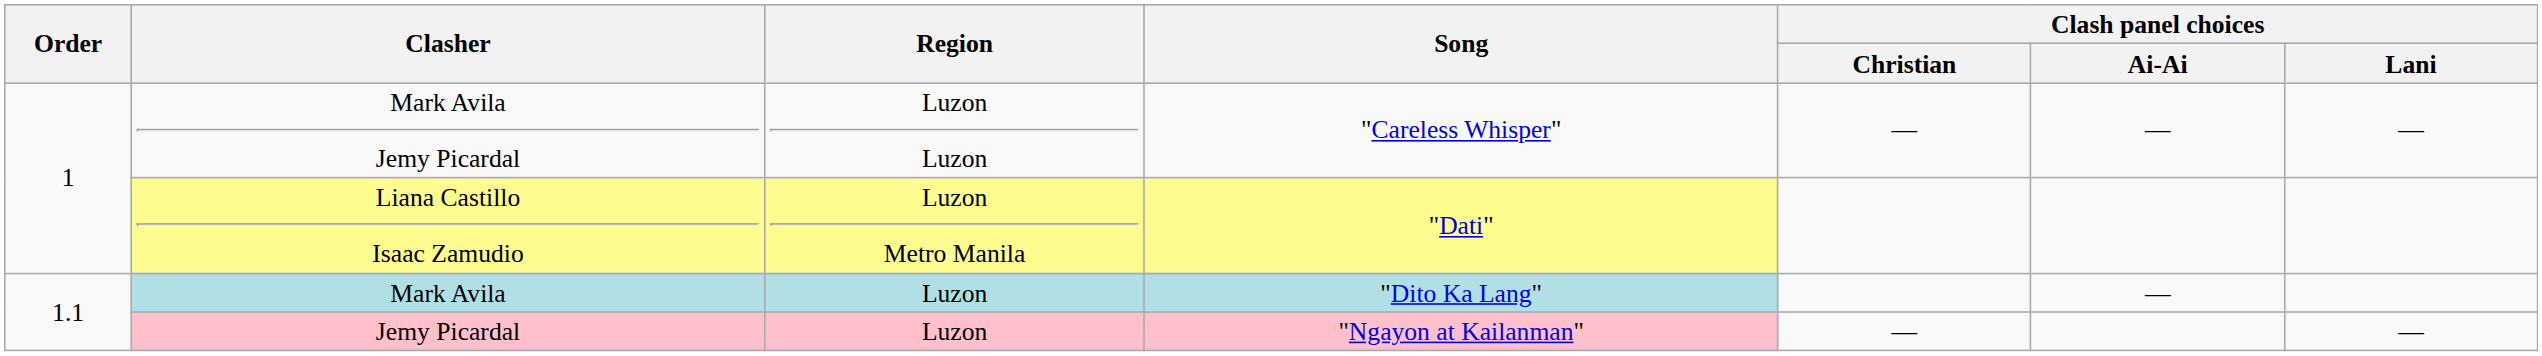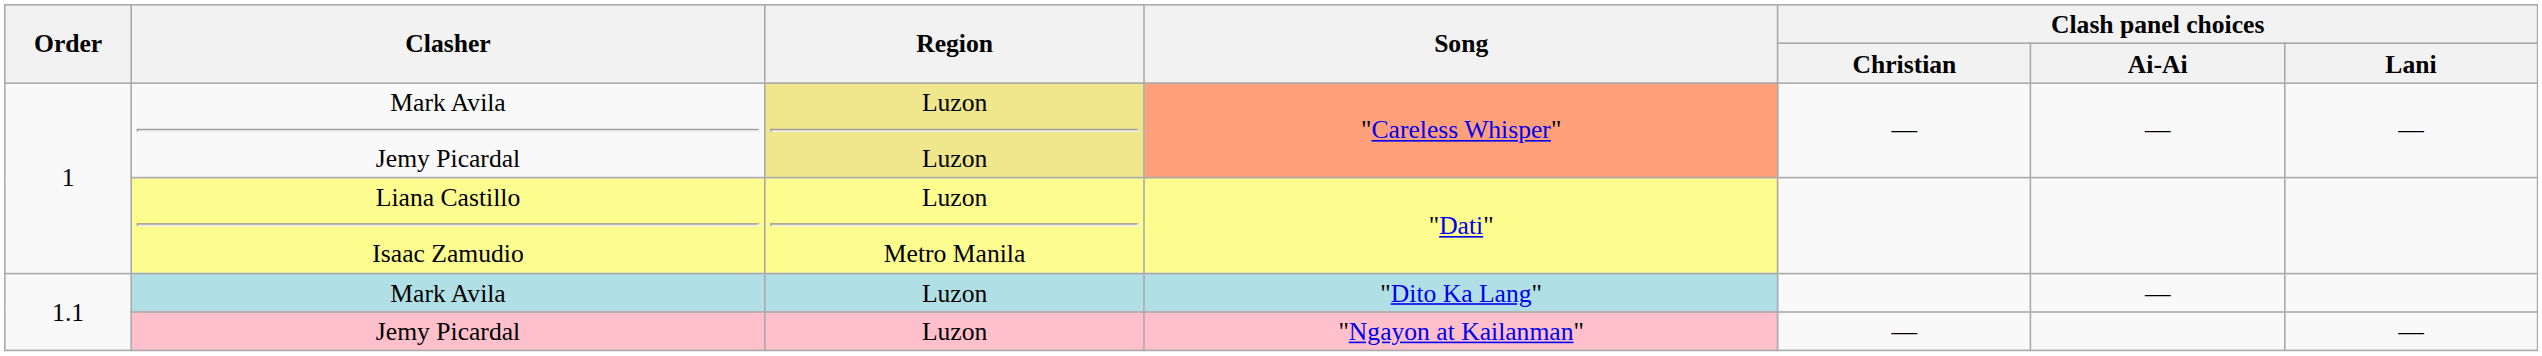(955, 130) no background -> (955, 130) khaki background
(1461, 130) no background -> (1461, 130) lightsalmon background
